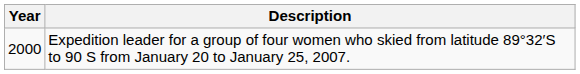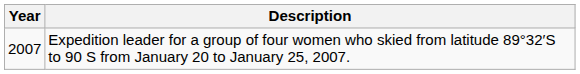(25, 48) 2000 -> (25, 48) 2007
